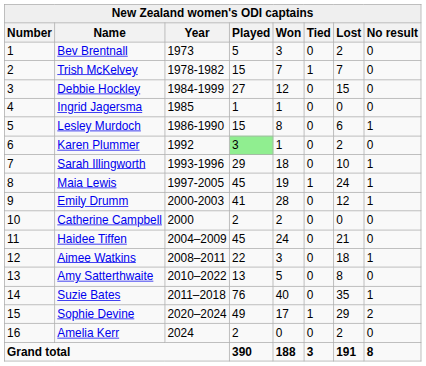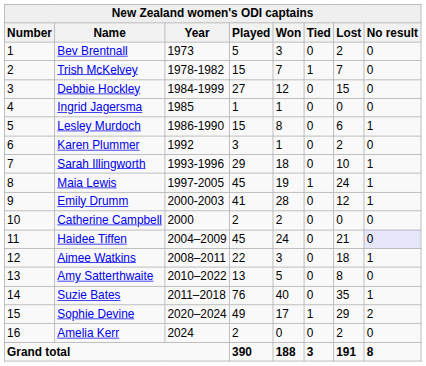(235, 145) lightgreen background -> (235, 145) no background
(370, 239) no background -> (370, 239) lavender background
